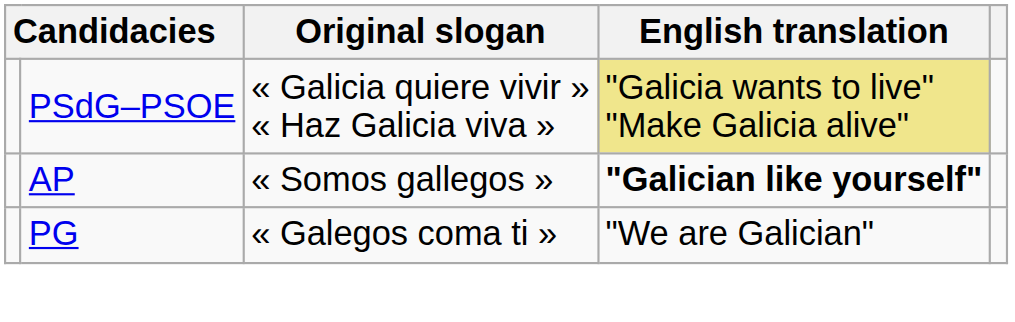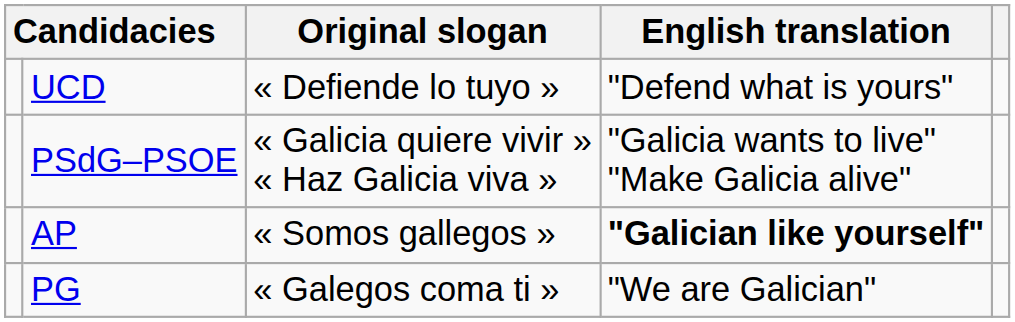+ row: (68, 86)
(770, 105) khaki background -> (772, 160) no background
